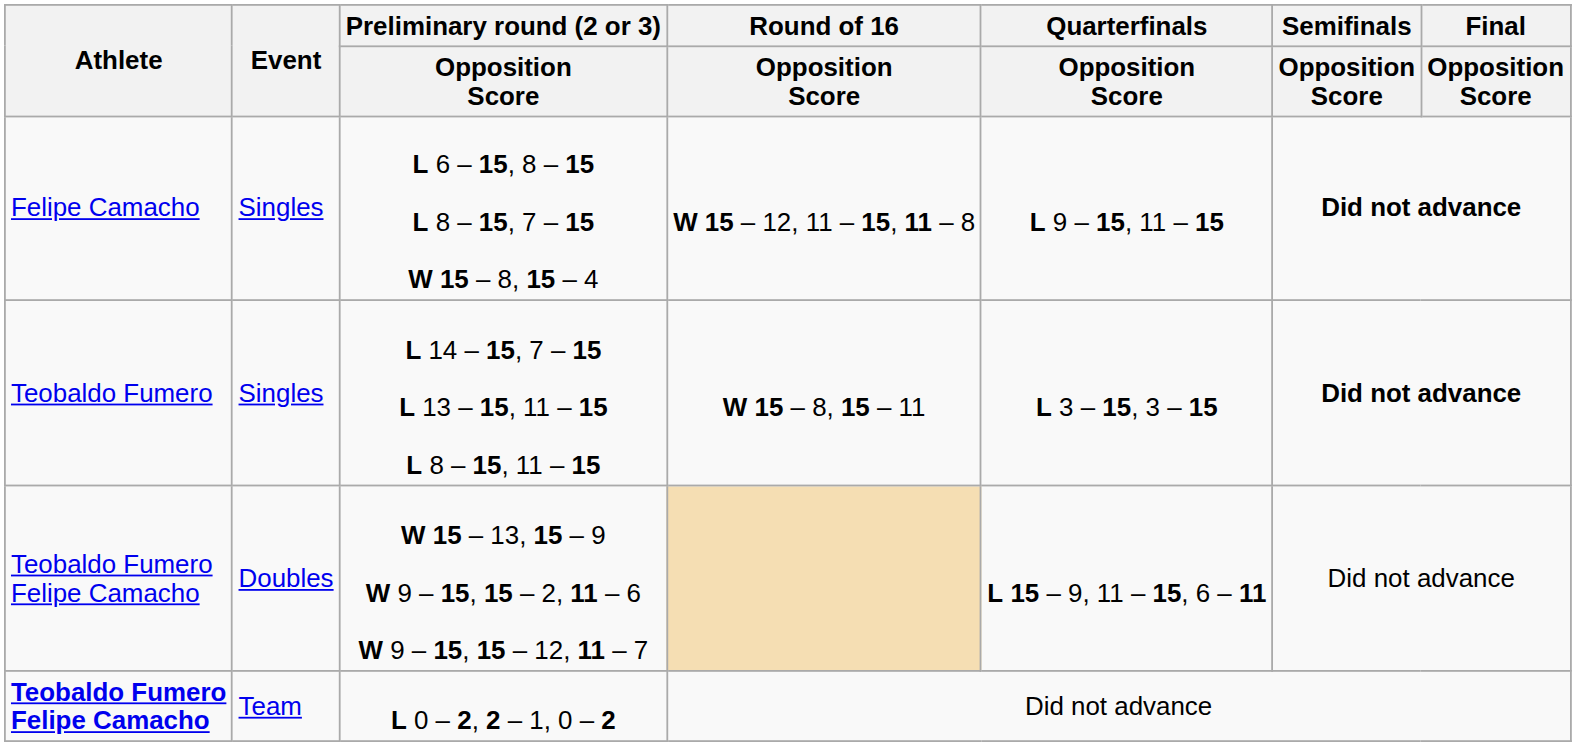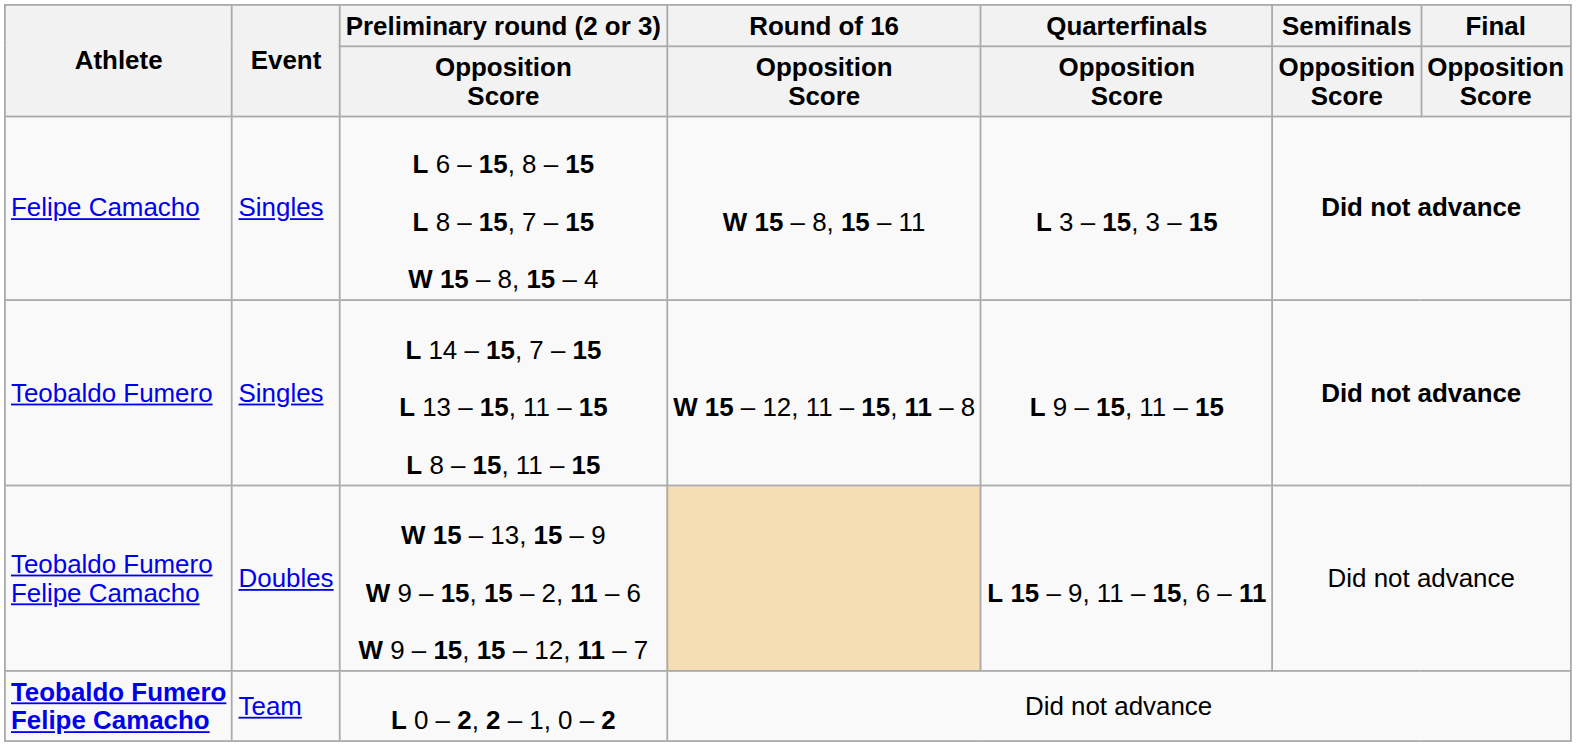(824, 223) W 15 – 12, 11 – 15, 11 – 8 -> (824, 223) W 15 – 8, 15 – 11
(1127, 223) L 9 – 15, 11 – 15 -> (1127, 223) L 3 – 15, 3 – 15
(824, 408) W 15 – 8, 15 – 11 -> (824, 408) W 15 – 12, 11 – 15, 11 – 8
(1127, 408) L 3 – 15, 3 – 15 -> (1127, 408) L 9 – 15, 11 – 15
